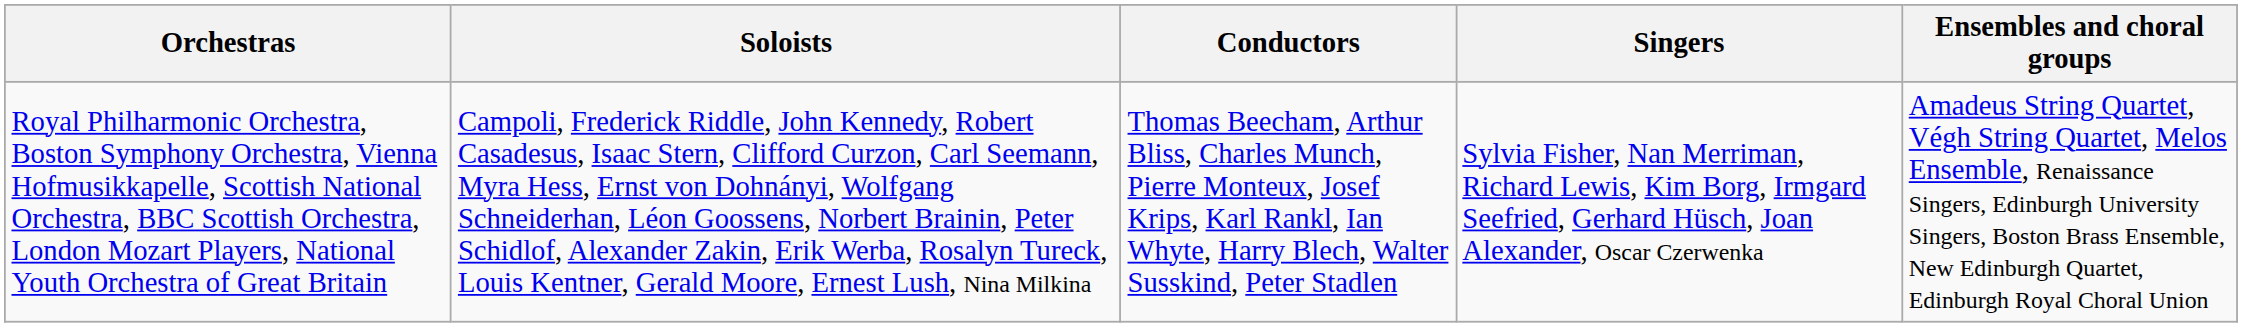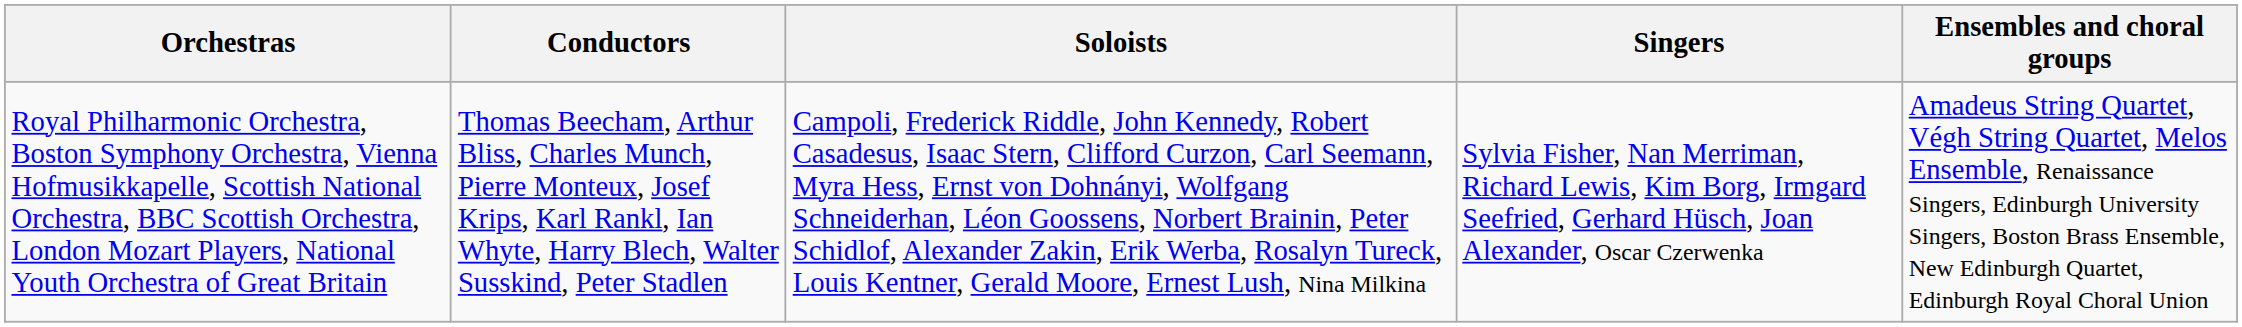columns swapped: (1288, 43) <-> (786, 43)
